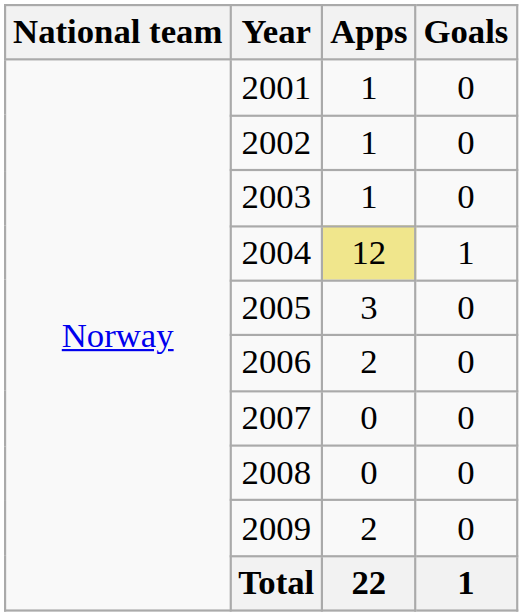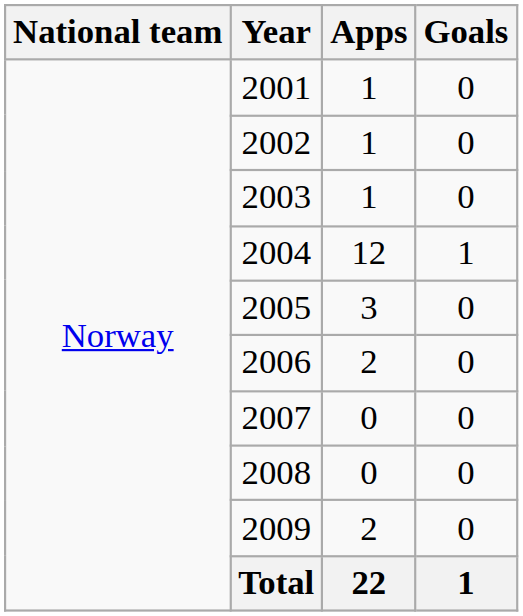(369, 252) khaki background -> (369, 252) no background
